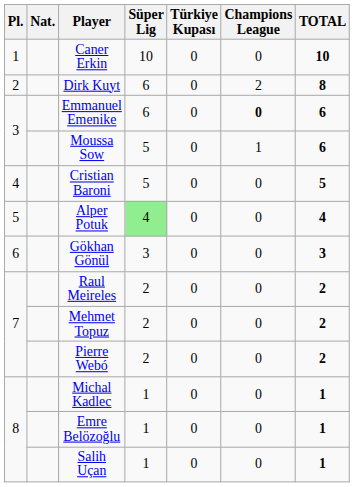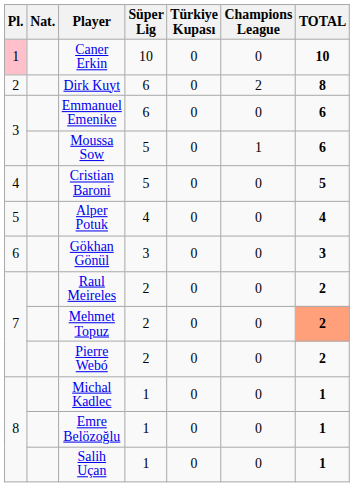(16, 56) no background -> (16, 56) pink background
(258, 112) bold -> (258, 112) normal
(146, 218) lightgreen background -> (146, 218) no background
(323, 323) no background -> (323, 323) lightsalmon background
